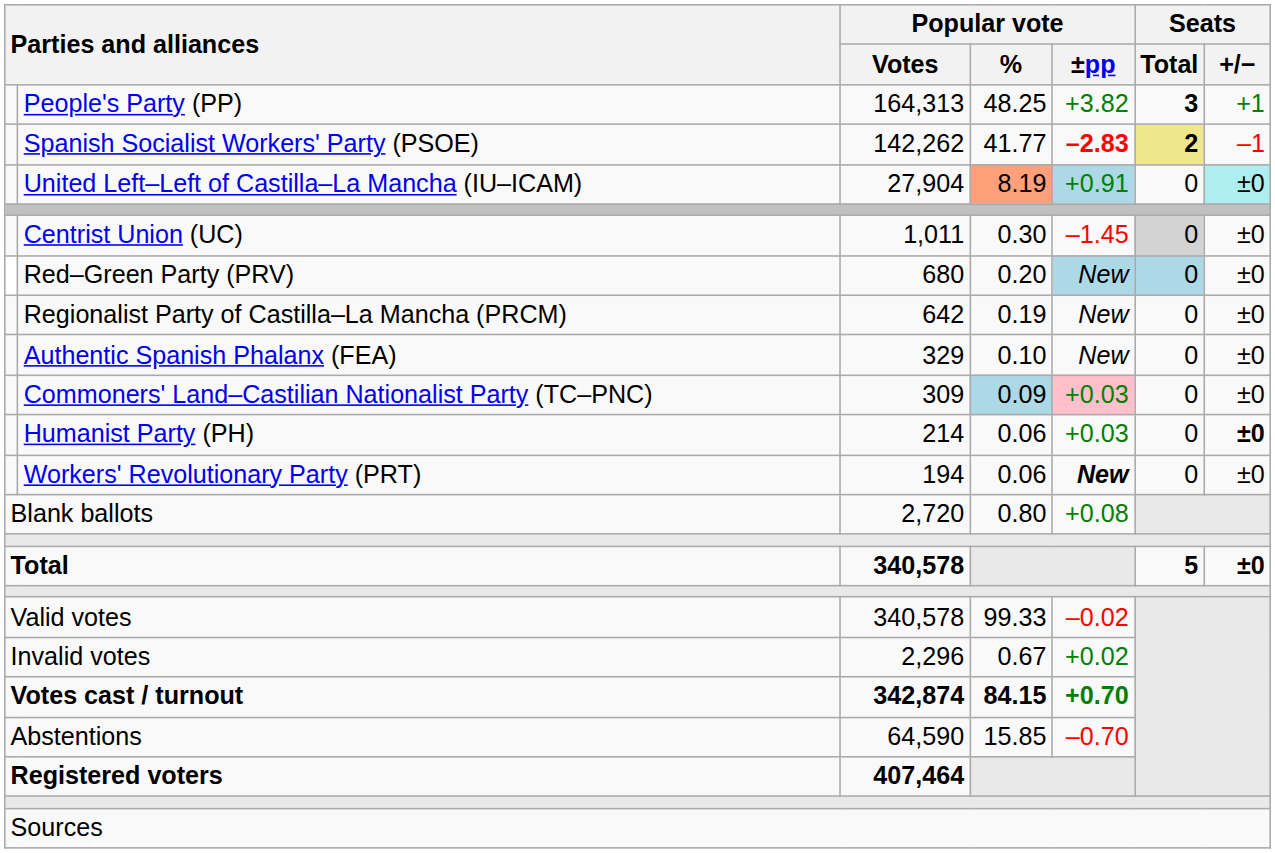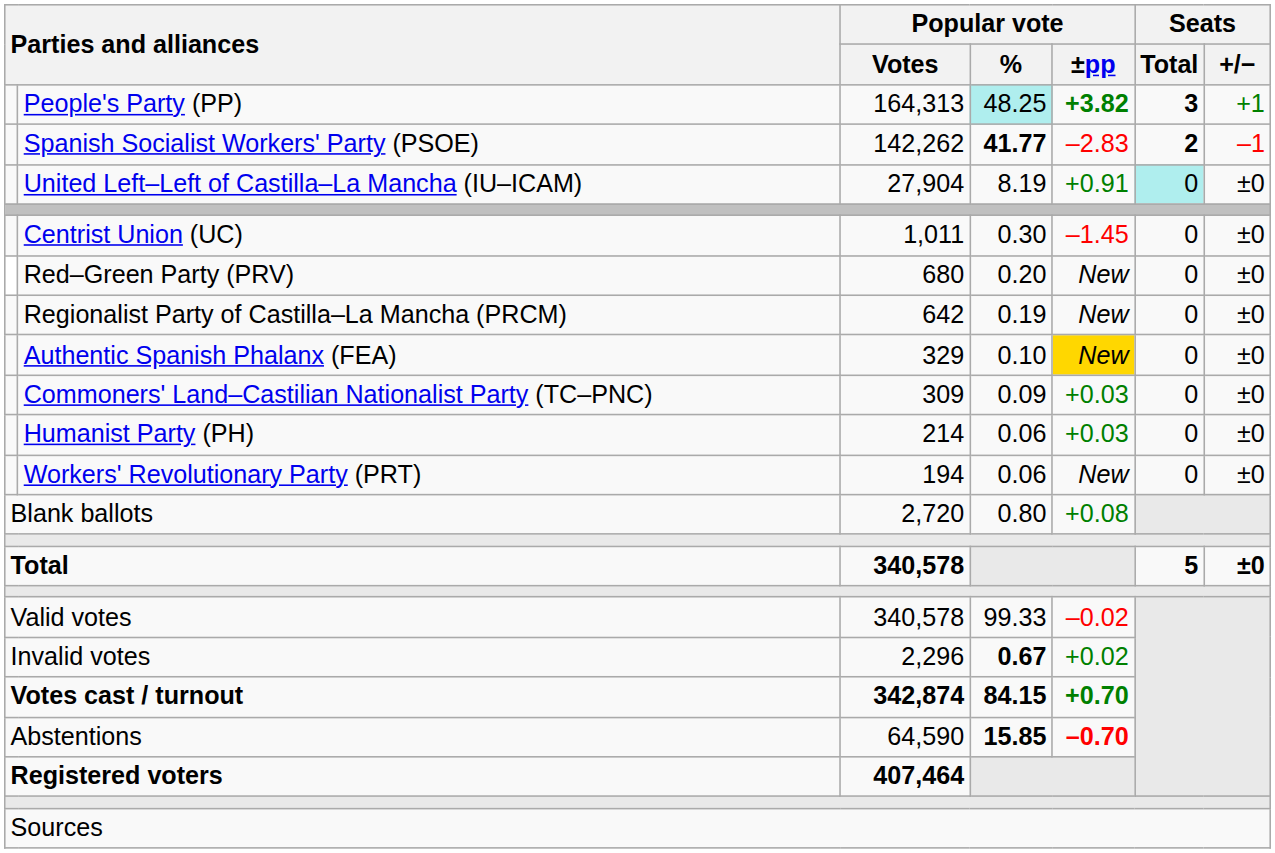(1015, 104) no background -> (1015, 104) paleturquoise background
(1097, 104) normal -> (1097, 104) bold
(1015, 143) normal -> (1015, 143) bold
(1097, 143) bold -> (1097, 143) normal
(1191, 143) khaki background -> (1191, 143) no background
(1022, 183) lightsalmon background -> (1022, 183) no background
(1097, 183) lightblue background -> (1097, 183) no background
(1191, 183) no background -> (1191, 183) paleturquoise background
(1251, 183) paleturquoise background -> (1251, 183) no background
(1191, 235) lightgrey background -> (1191, 235) no background
(1103, 275) lightblue background -> (1103, 275) no background
(1191, 275) lightblue background -> (1191, 275) no background
(1103, 354) no background -> (1103, 354) gold background
(1022, 394) lightblue background -> (1022, 394) no background
(1097, 394) pink background -> (1097, 394) no background
(1251, 434) bold -> (1251, 434) normal
(1103, 474) bold -> (1103, 474) normal
(1022, 656) normal -> (1022, 656) bold
(1015, 736) normal -> (1015, 736) bold
(1097, 736) normal -> (1097, 736) bold
